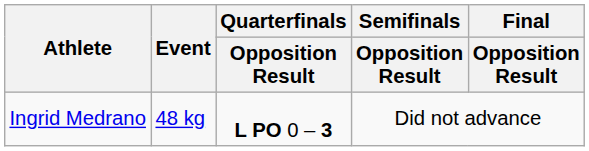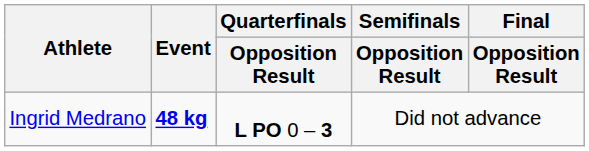(180, 119) normal -> (181, 119) bold
